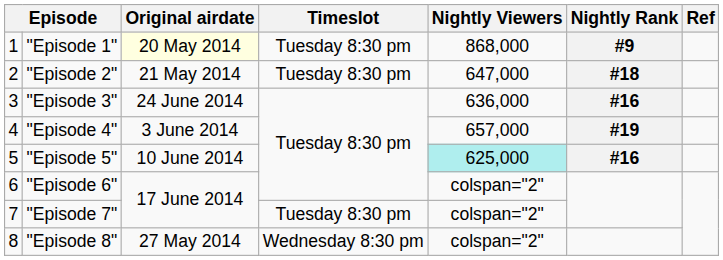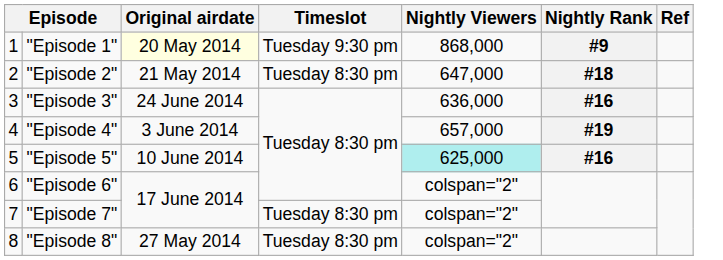(343, 46) Tuesday 8:30 pm -> (330, 46) Tuesday 9:30 pm
(343, 241) Wednesday 8:30 pm -> (330, 241) Tuesday 8:30 pm
